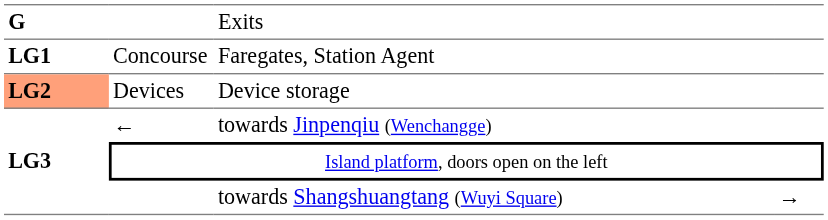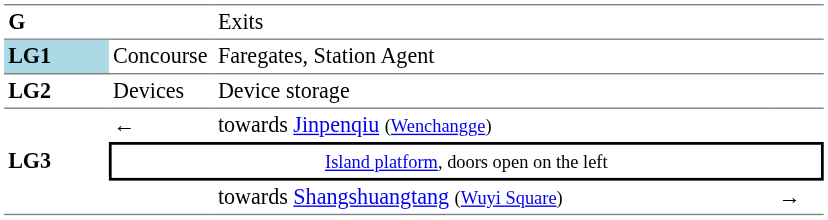(30, 56) no background -> (30, 56) lightblue background
(30, 90) lightsalmon background -> (30, 90) no background
